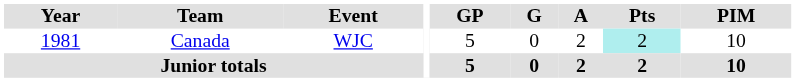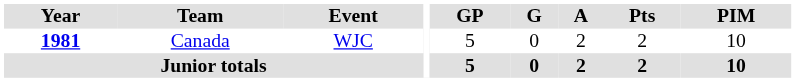(61, 40) normal -> (61, 40) bold
(642, 40) paleturquoise background -> (642, 40) no background
